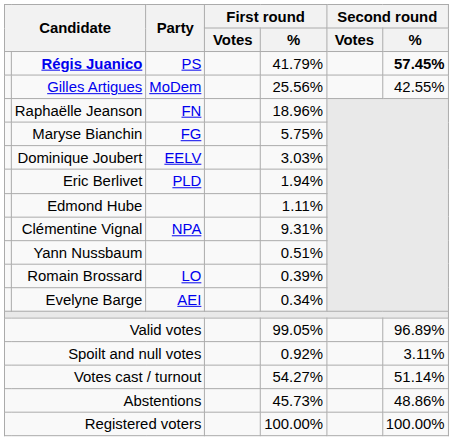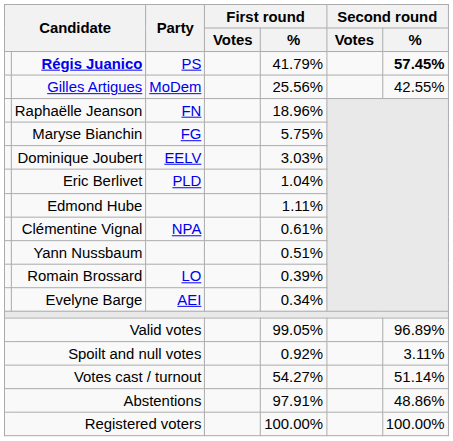(302, 182) 1.94% -> (302, 182) 1.04%
(302, 229) 9.31% -> (302, 229) 0.61%
(298, 401) 45.73% -> (298, 401) 97.91%
